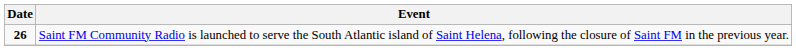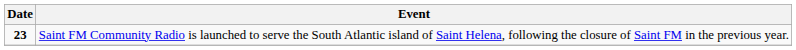(20, 34) 26 -> (20, 34) 23
